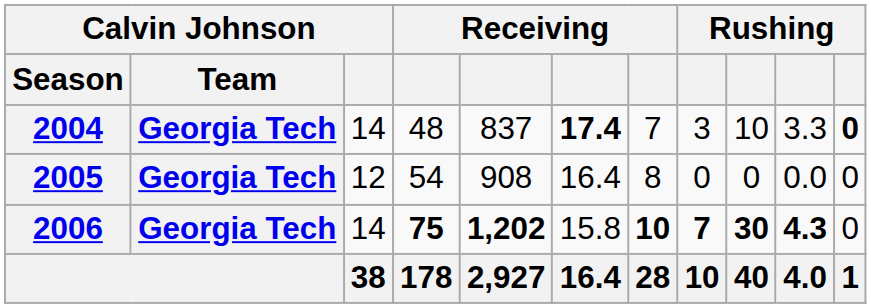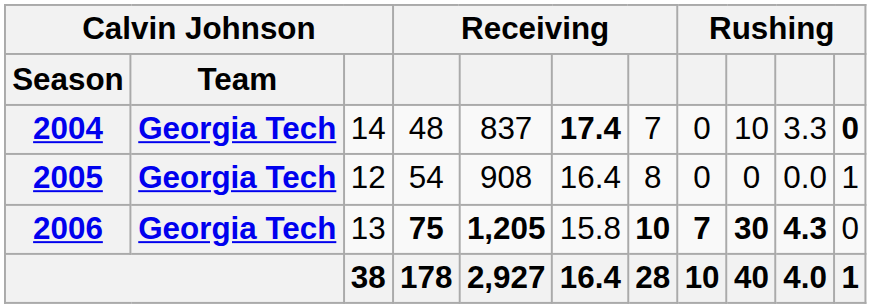(702, 128) 3 -> (702, 128) 0
(850, 178) 0 -> (850, 178) 1
(368, 228) 14 -> (368, 228) 13
(506, 228) 1,202 -> (506, 228) 1,205
